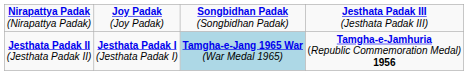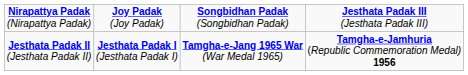(243, 51) lightblue background -> (243, 51) no background
